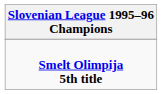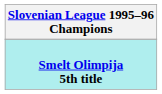(81, 71) no background -> (81, 71) paleturquoise background
